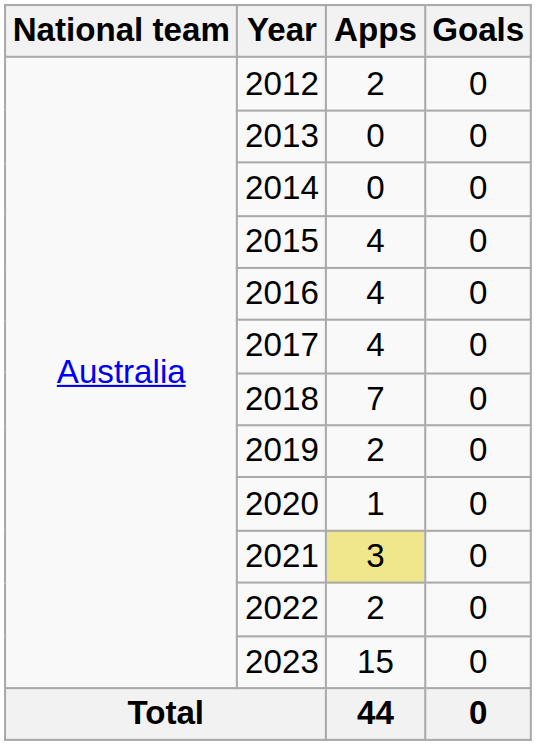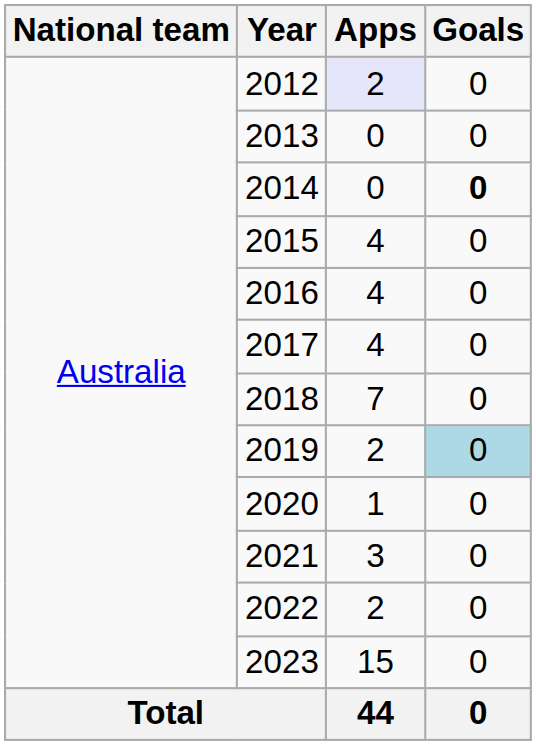(375, 83) no background -> (375, 83) lavender background
(478, 188) normal -> (478, 188) bold
(478, 450) no background -> (478, 450) lightblue background
(375, 556) khaki background -> (375, 556) no background
